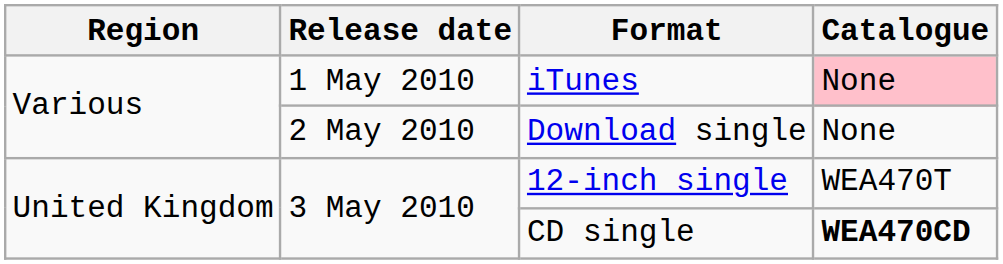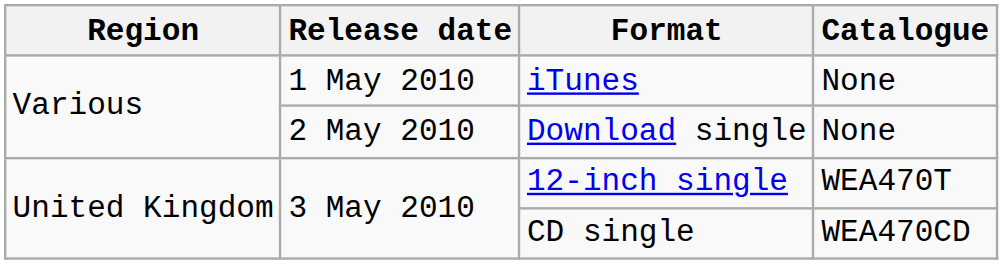(859, 81) pink background -> (859, 81) no background
(896, 233) bold -> (896, 233) normal
